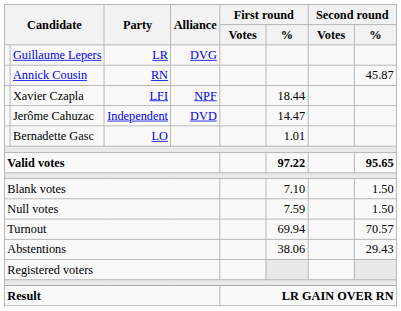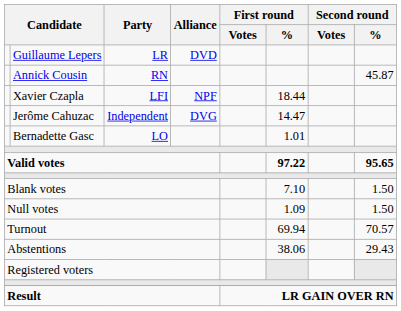(203, 55) DVG -> (203, 55) DVD
(203, 116) DVD -> (203, 116) DVG
(294, 208) 7.59 -> (294, 208) 1.09
